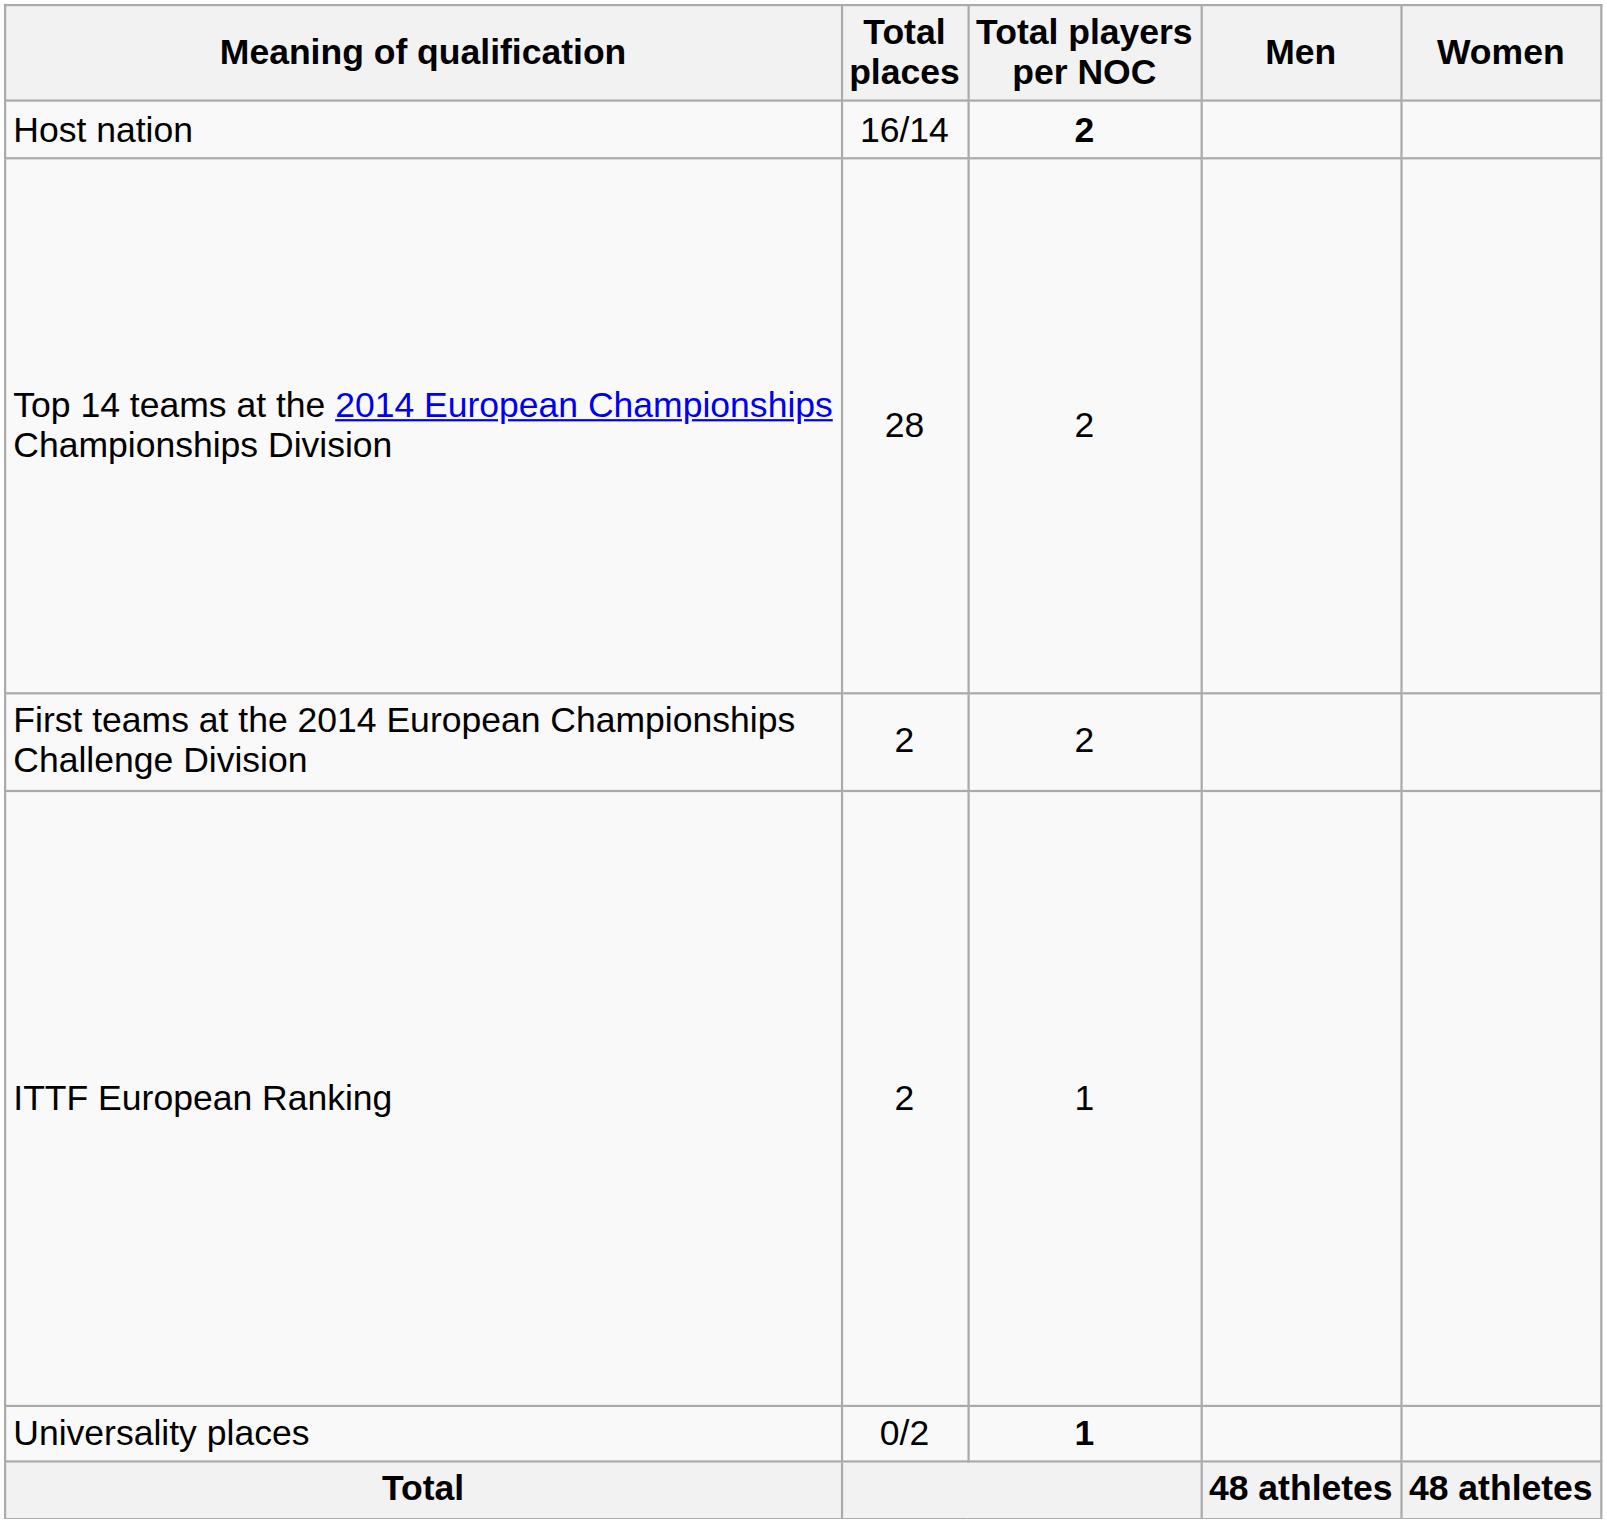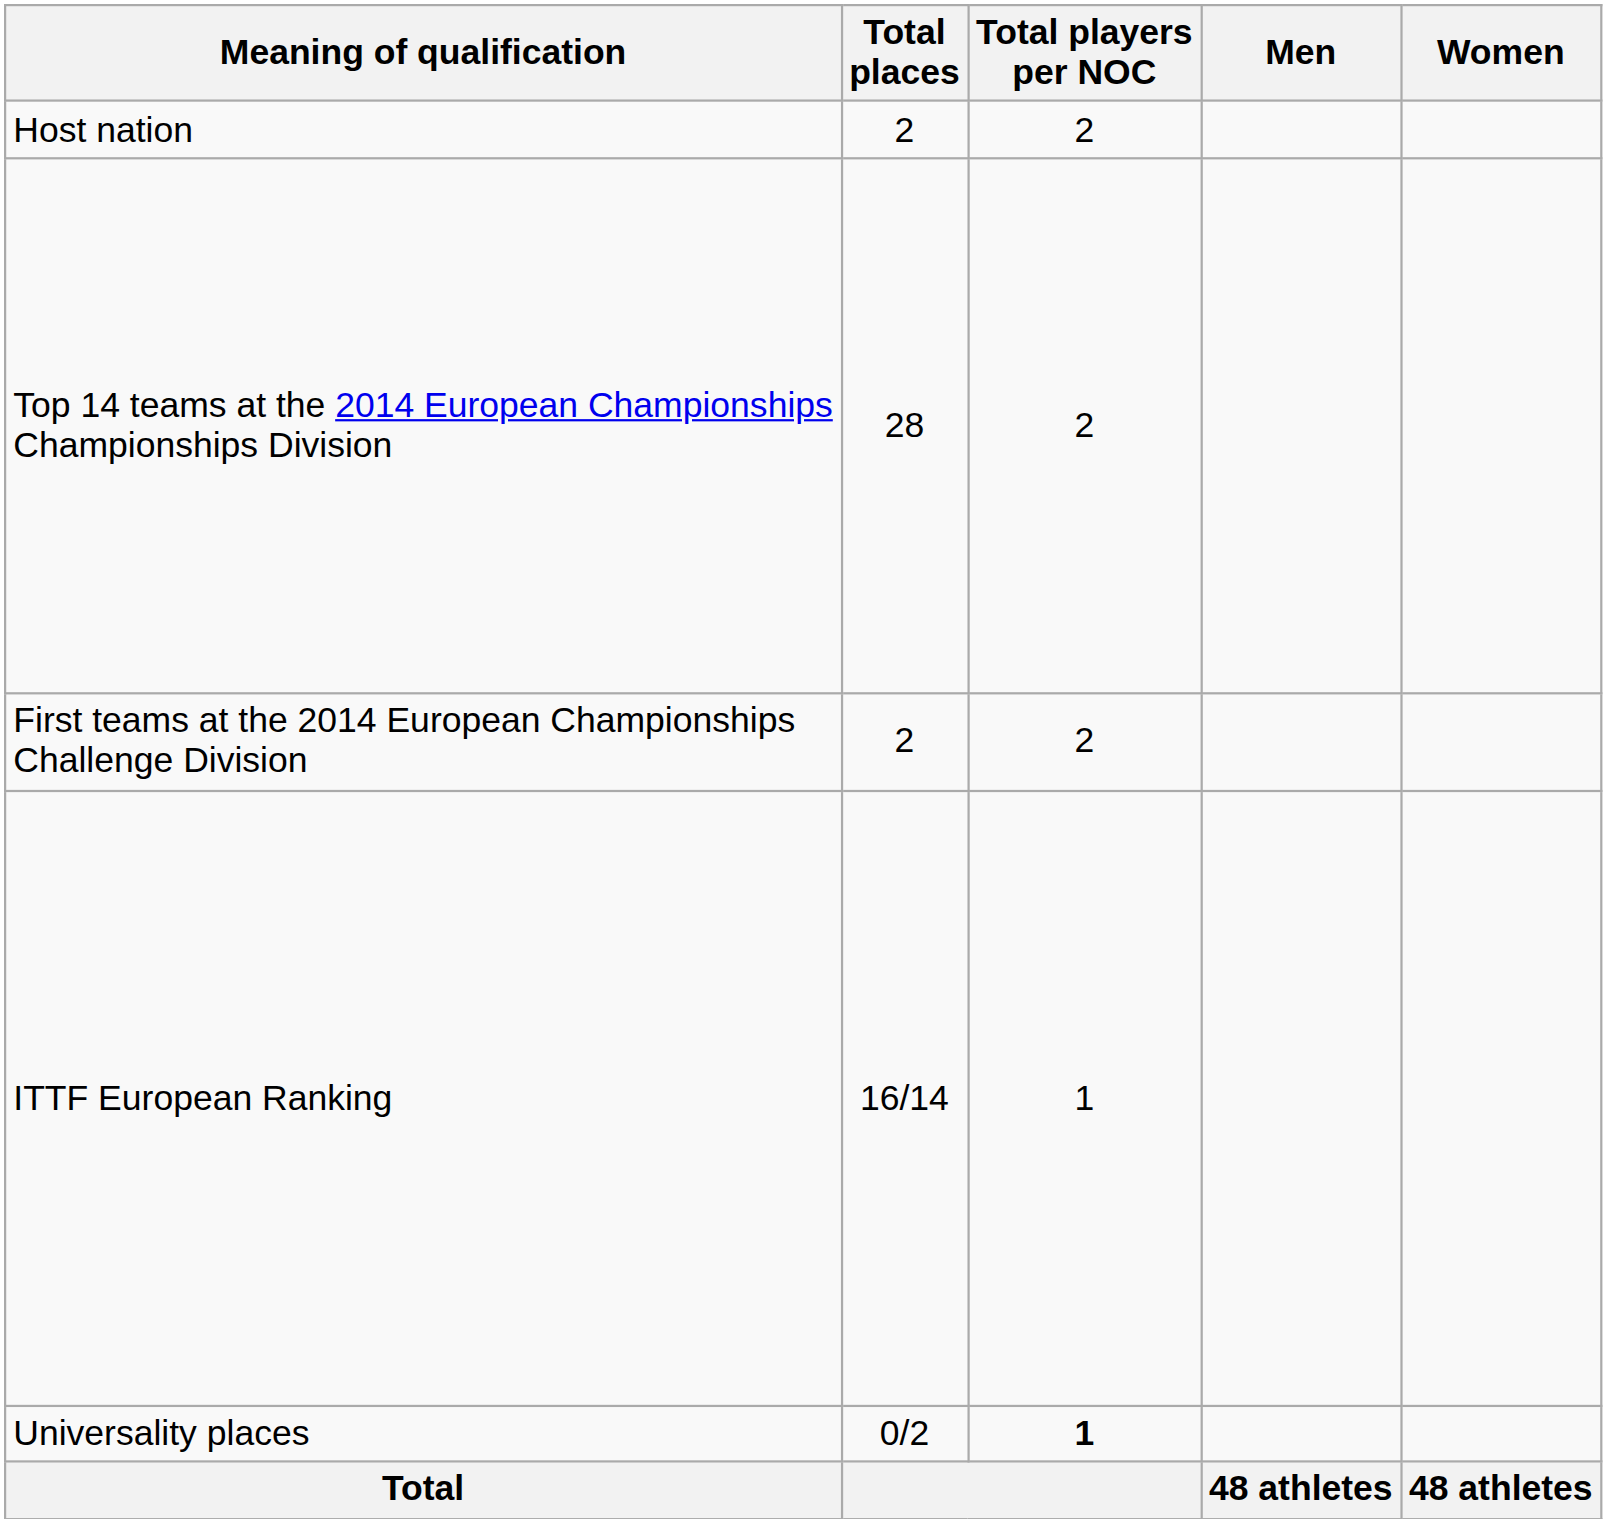(904, 128) 16/14 -> (904, 128) 2
(1084, 128) bold -> (1084, 128) normal
(904, 1097) 2 -> (904, 1097) 16/14
